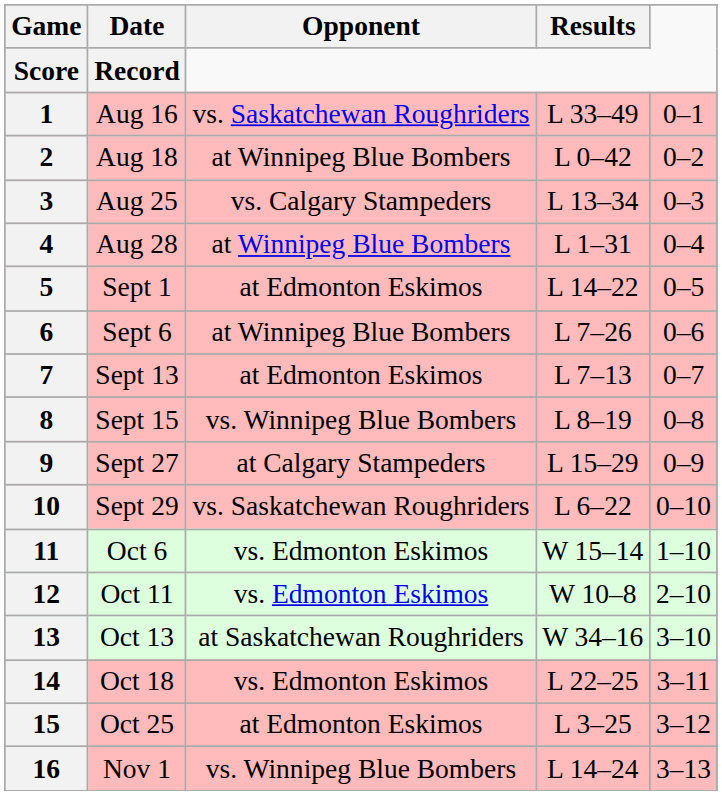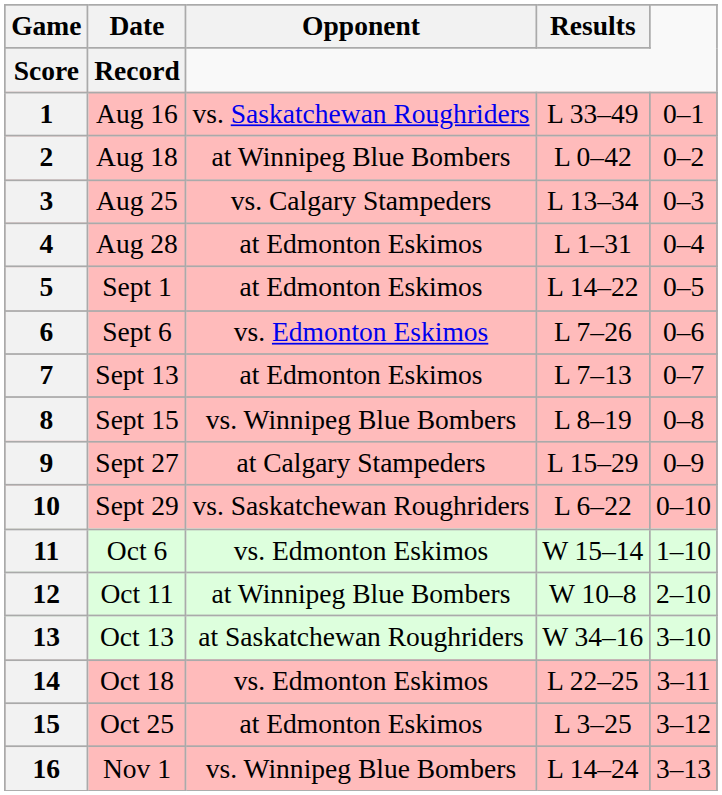(361, 244) at Winnipeg Blue Bombers -> (361, 244) at Edmonton Eskimos
(361, 331) at Winnipeg Blue Bombers -> (361, 331) vs. Edmonton Eskimos
(361, 593) vs. Edmonton Eskimos -> (361, 593) at Winnipeg Blue Bombers
